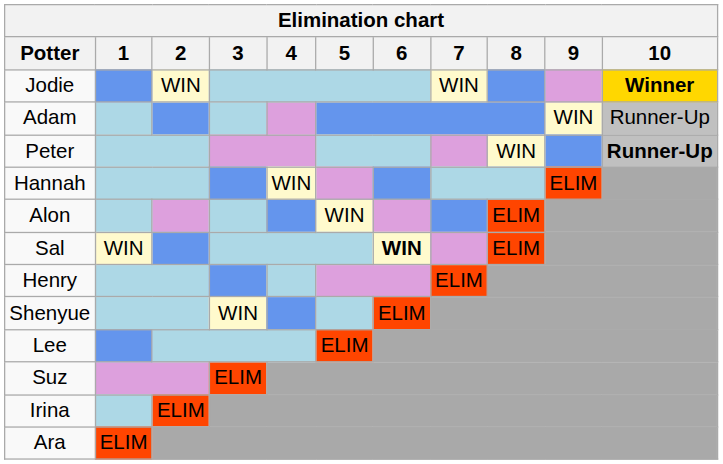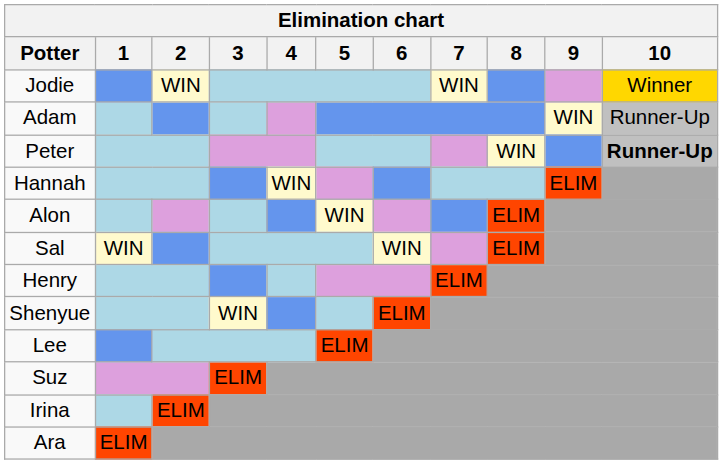(660, 85) bold -> (660, 85) normal
(402, 248) bold -> (402, 248) normal
